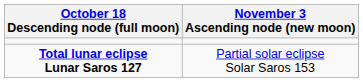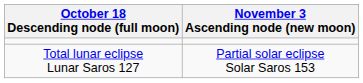(93, 61) bold -> (93, 61) normal
